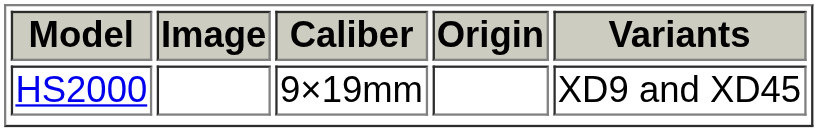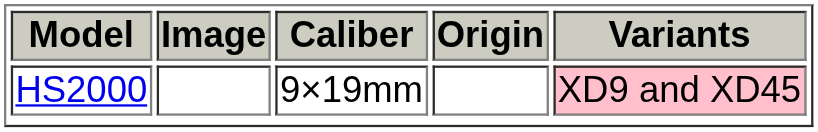(679, 90) no background -> (679, 90) pink background
